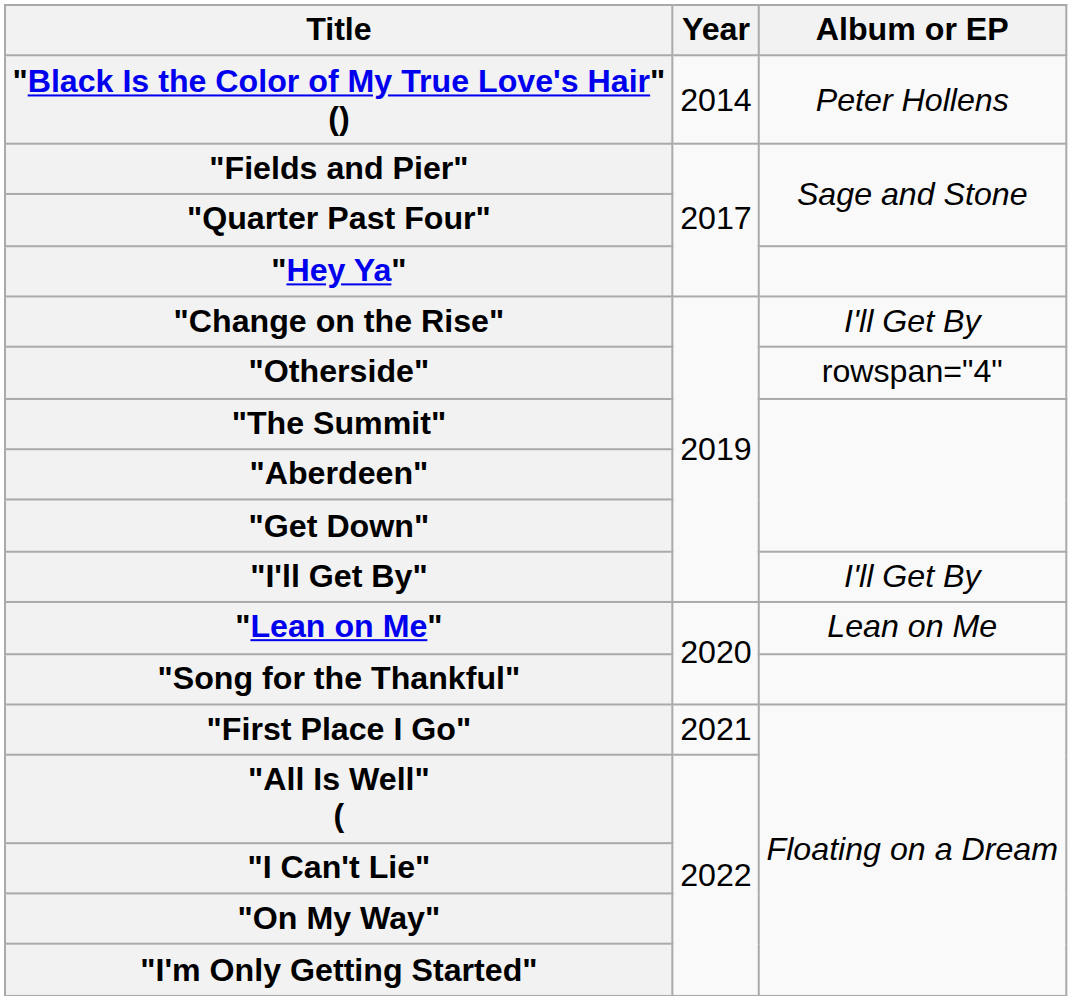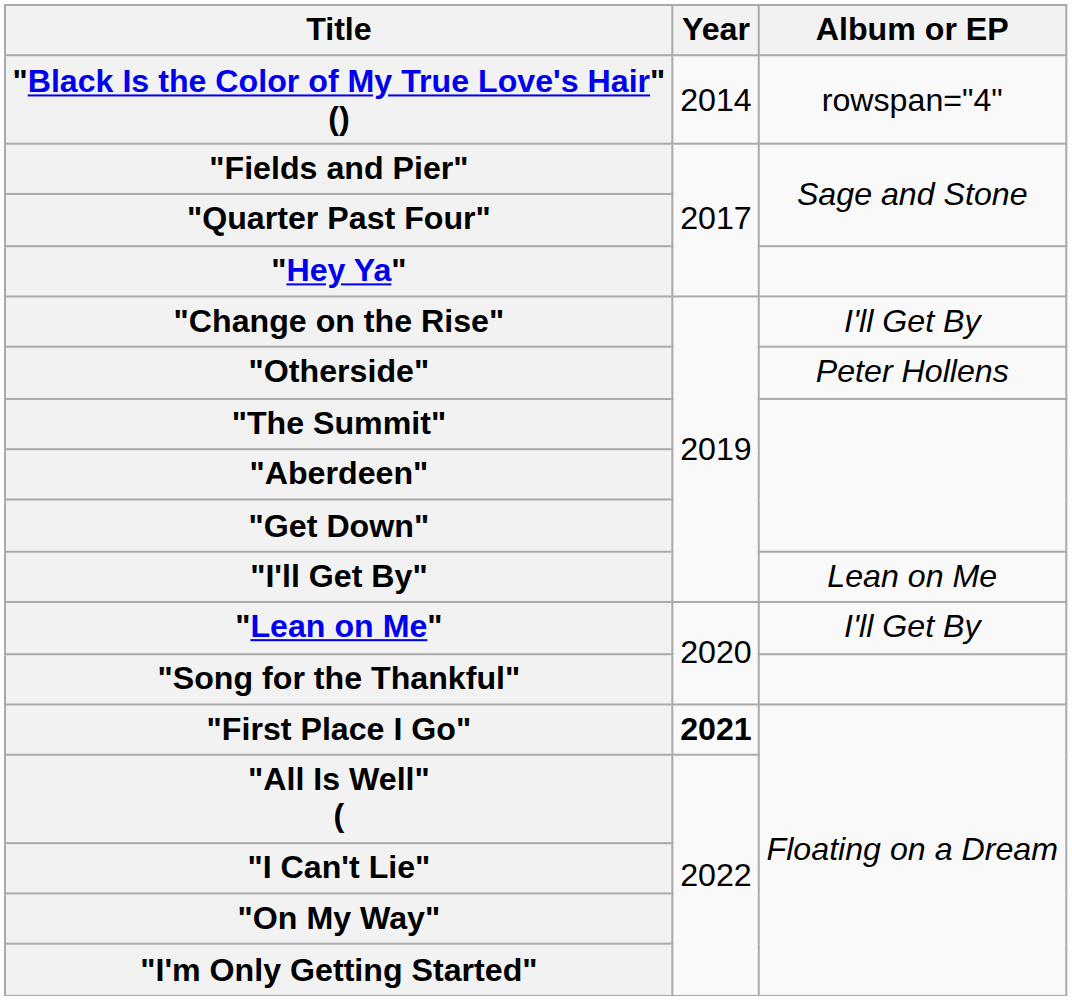(912, 99) Peter Hollens -> (912, 99) rowspan="4"
(912, 372) rowspan="4" -> (912, 372) Peter Hollens
(912, 576) I'll Get By -> (912, 576) Lean on Me
(912, 627) Lean on Me -> (912, 627) I'll Get By
(716, 729) normal -> (716, 729) bold
